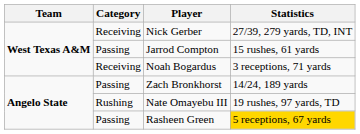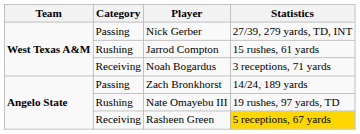(118, 31) Receiving -> (113, 31) Passing
(113, 49) Passing -> (114, 49) Rushing
(113, 120) Passing -> (118, 120) Receiving
